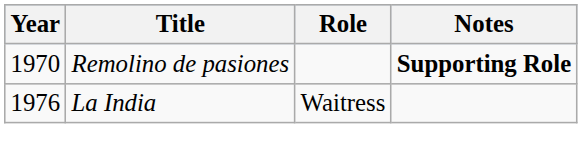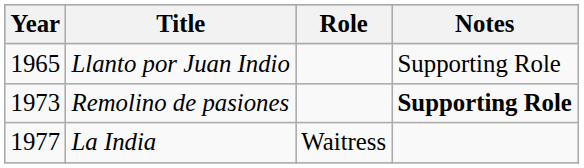+ row: (181, 63)
(35, 63) 1970 -> (35, 102) 1973
(35, 102) 1976 -> (35, 142) 1977
